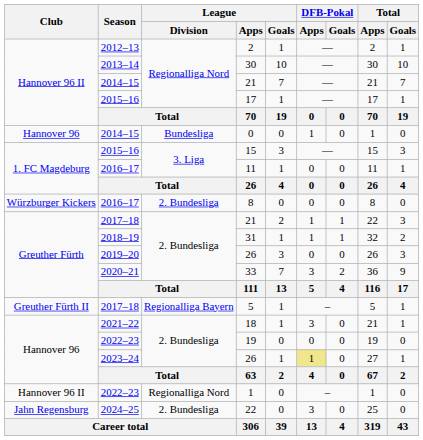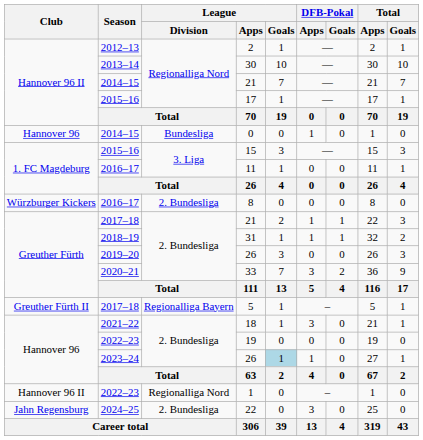(281, 358) no background -> (281, 358) lightblue background
(312, 358) khaki background -> (312, 358) no background
